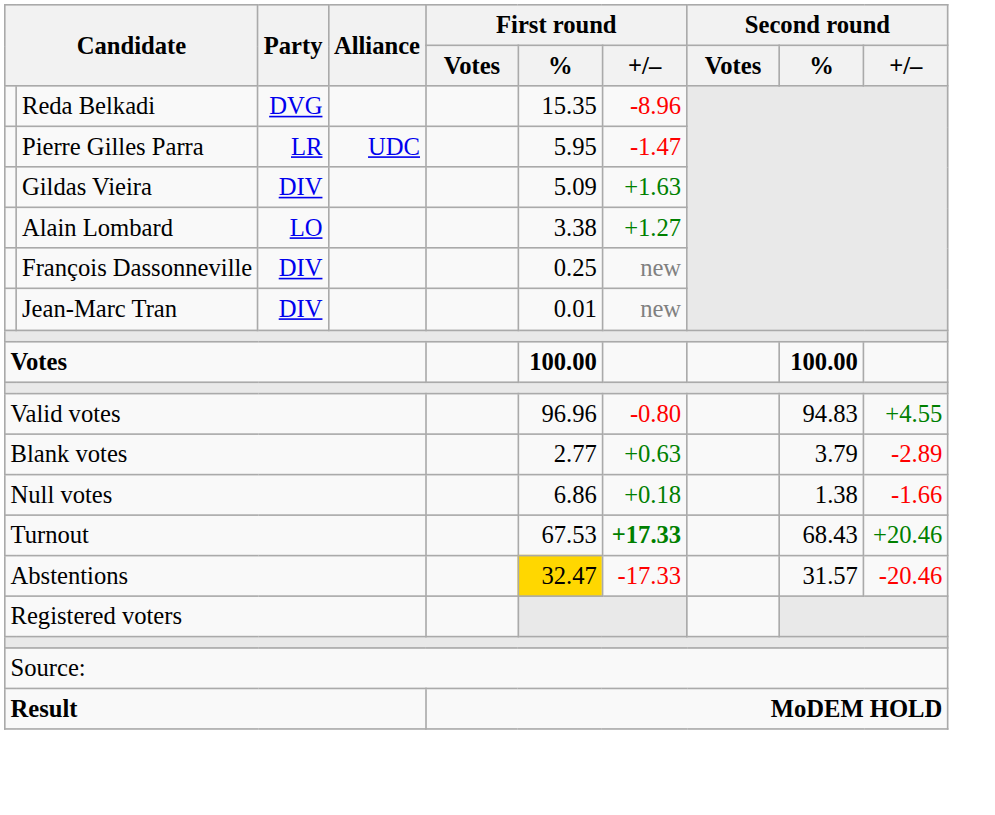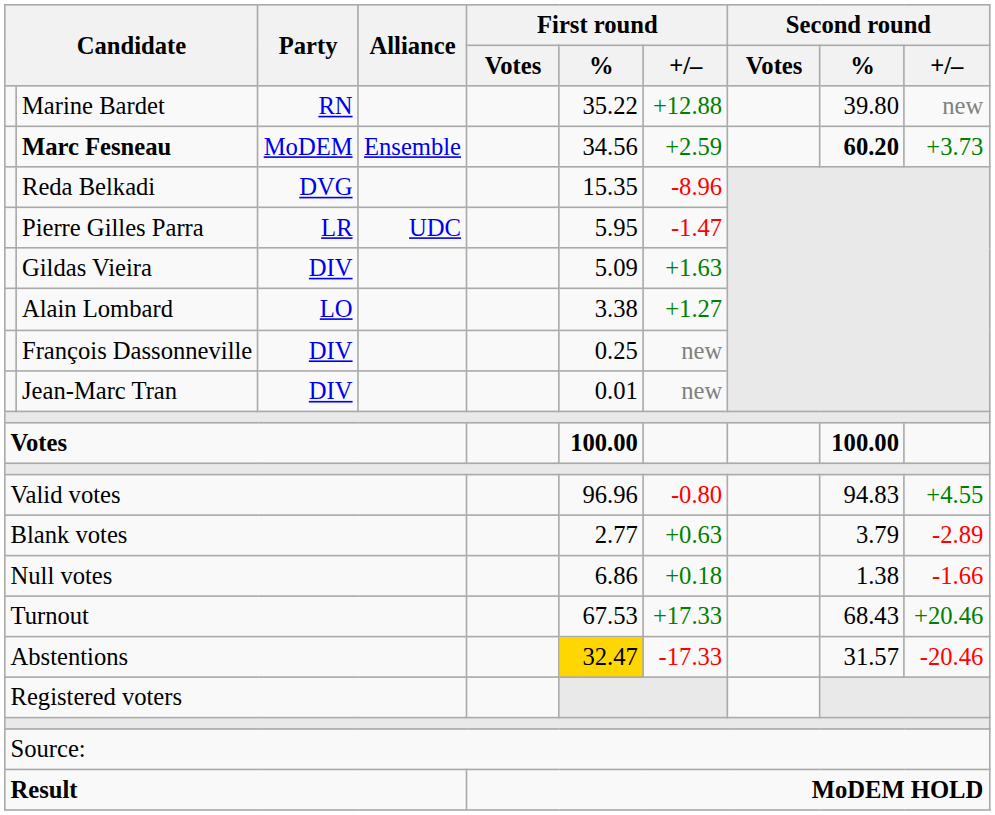+ row: (93, 106)
+ row: (97, 146)
(646, 535) bold -> (688, 616) normal
